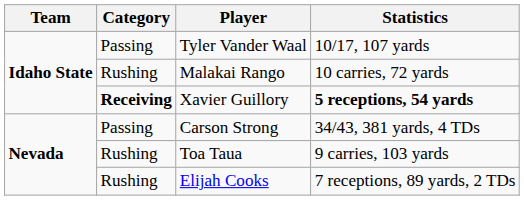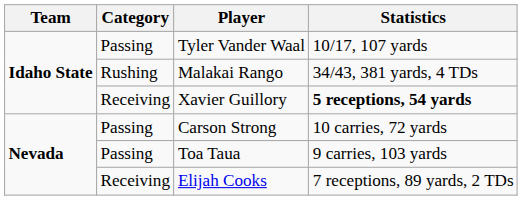(382, 72) 10 carries, 72 yards -> (395, 72) 34/43, 381 yards, 4 TDs
(136, 99) bold -> (135, 99) normal
(397, 126) 34/43, 381 yards, 4 TDs -> (380, 126) 10 carries, 72 yards
(129, 153) Rushing -> (127, 153) Passing
(129, 181) Rushing -> (135, 181) Receiving
